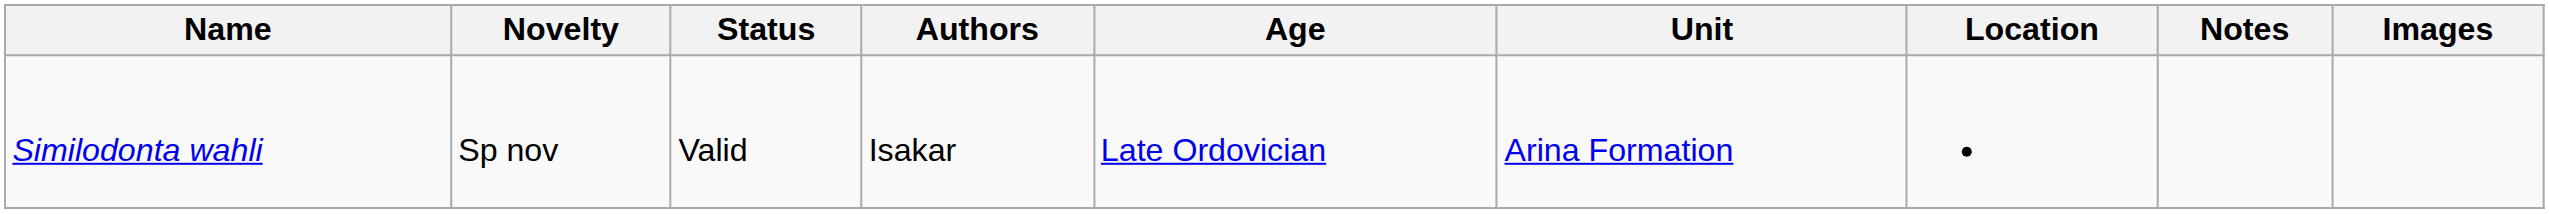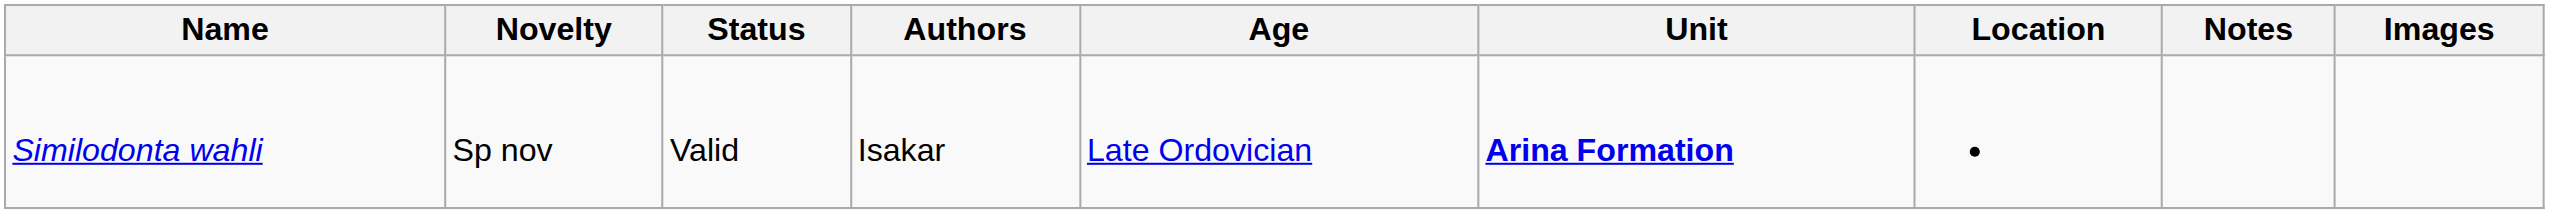(1619, 149) normal -> (1610, 149) bold
